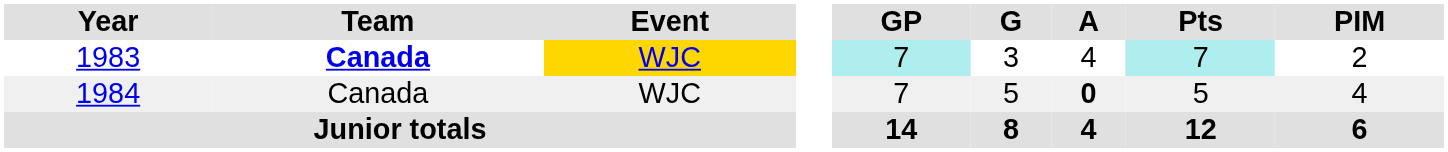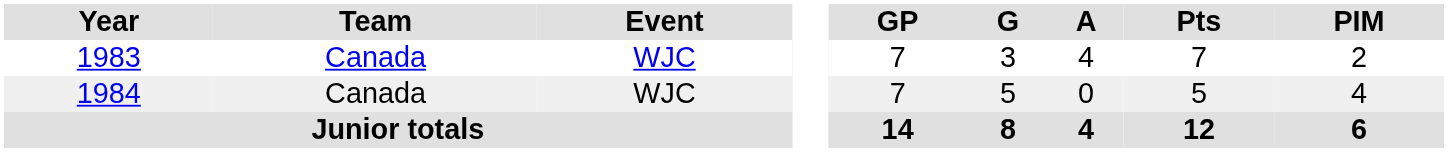(378, 57) bold -> (376, 57) normal
(670, 57) gold background -> (665, 57) no background
(901, 57) paleturquoise background -> (898, 57) no background
(1201, 57) paleturquoise background -> (1199, 57) no background
(1089, 93) bold -> (1086, 93) normal
